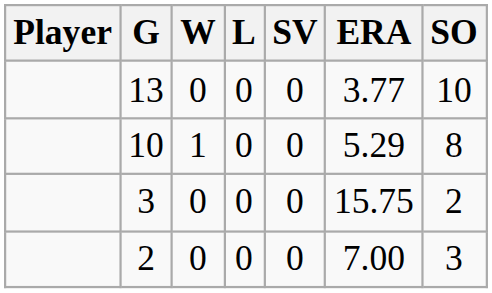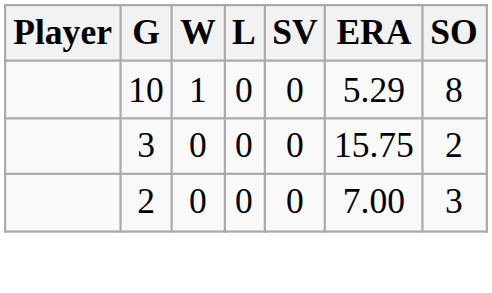- row: (146, 88)
